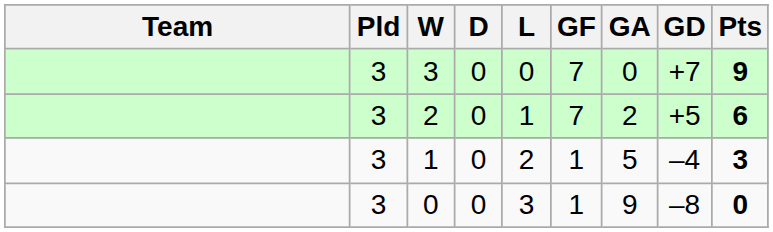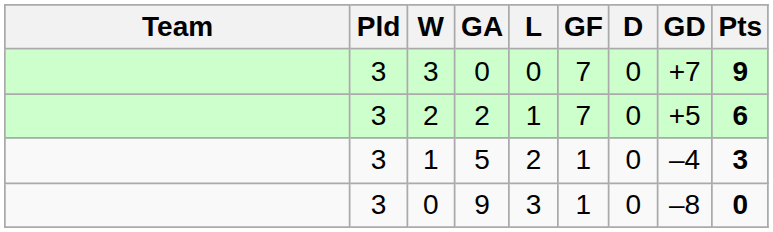columns swapped: (479, 26) <-> (630, 26)
